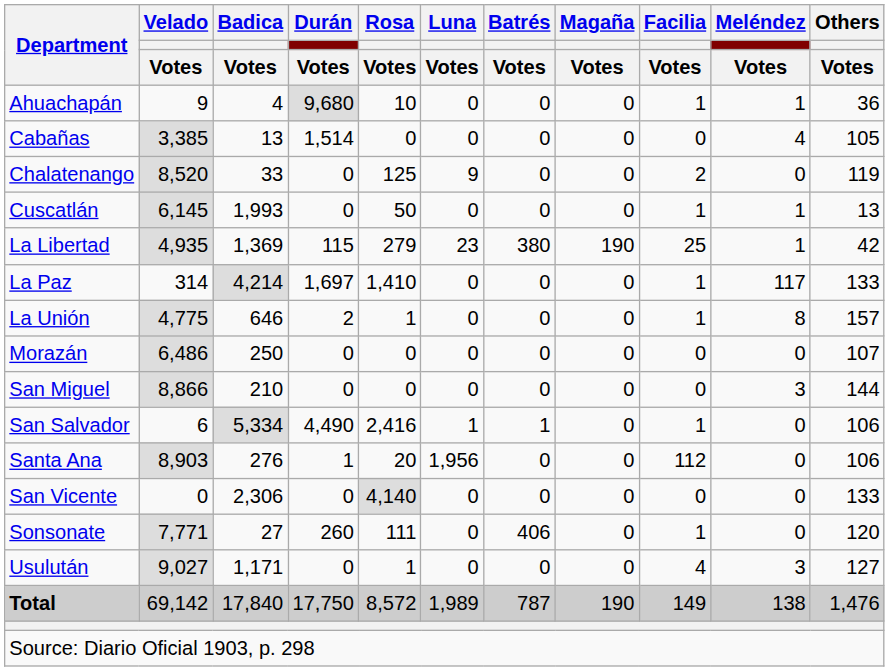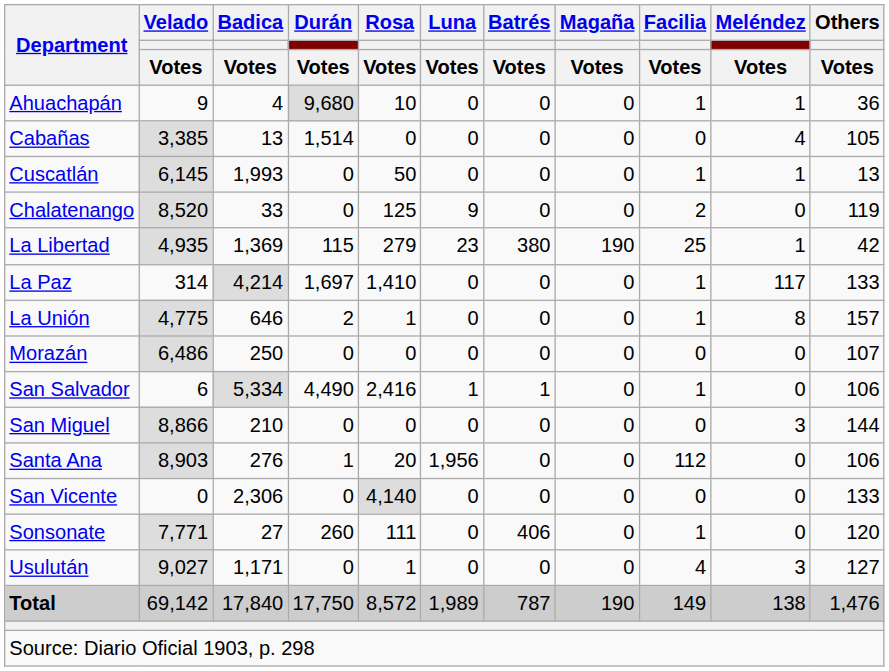rows swapped: (72, 174) <-> (54, 210)
rows swapped: (59, 389) <-> (70, 424)
